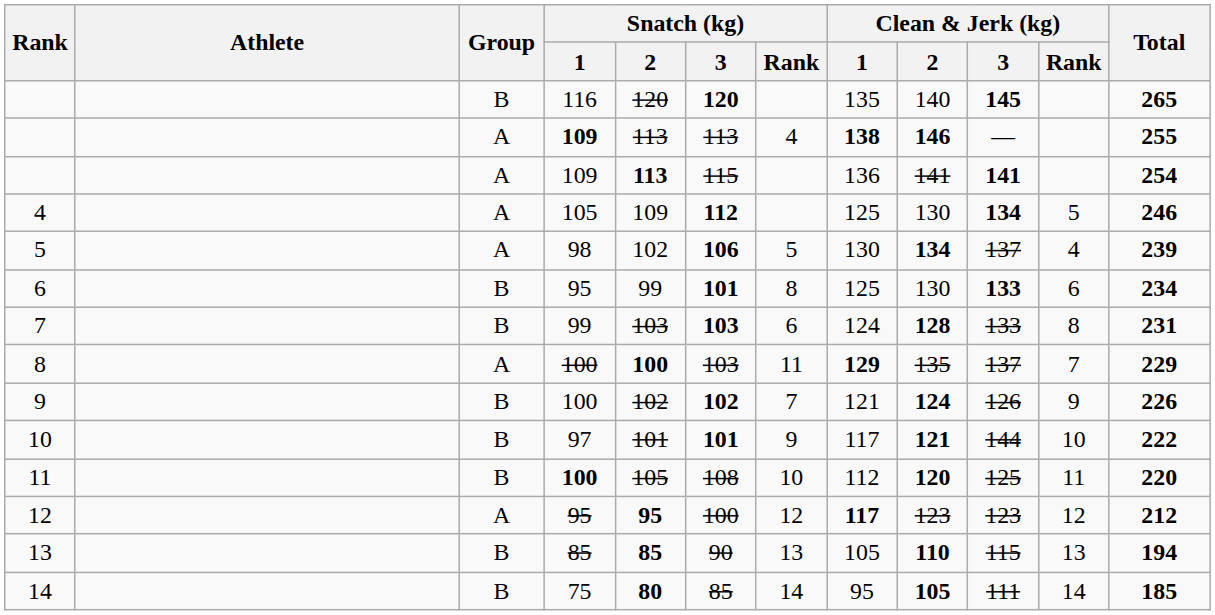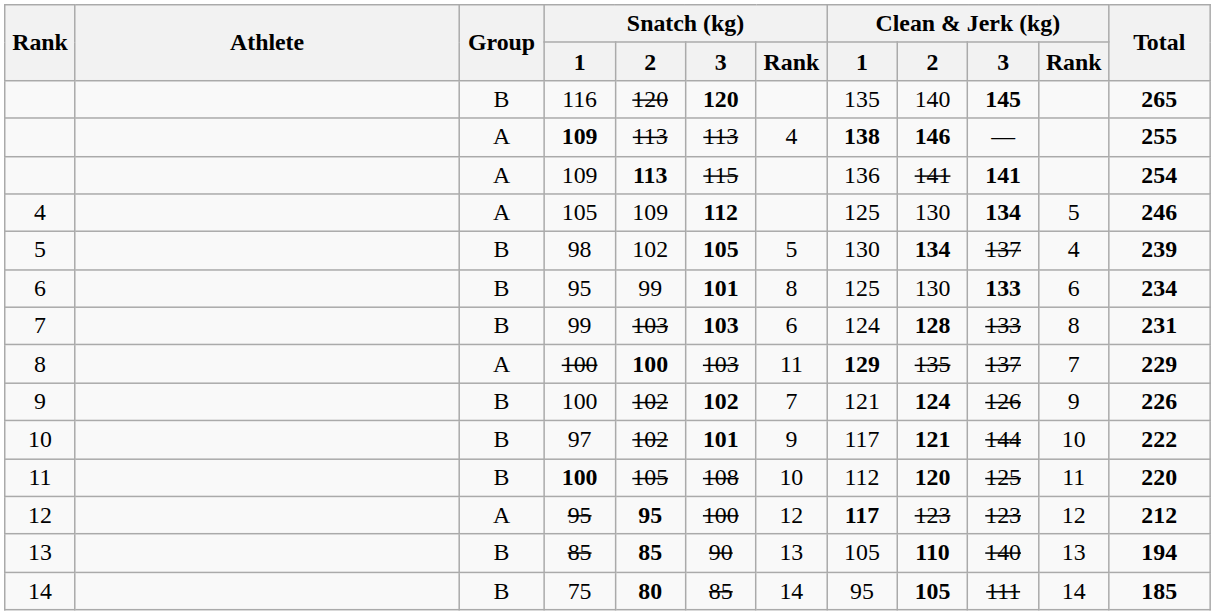(502, 250) A -> (502, 250) B
(721, 250) 106 -> (721, 250) 105
(650, 439) 101 -> (650, 439) 102
(1003, 552) 115 -> (1003, 552) 140
